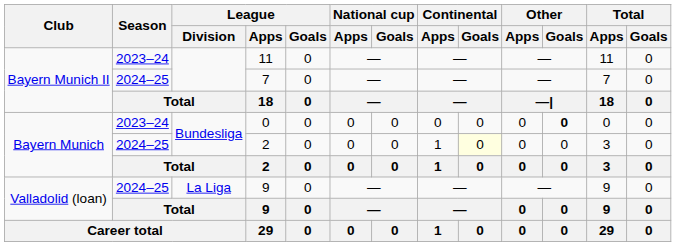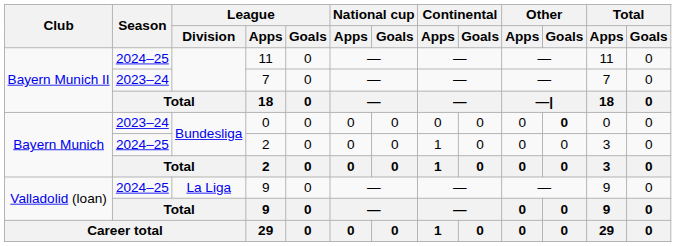(142, 58) 2023–24 -> (142, 58) 2024–25
(142, 79) 2024–25 -> (142, 79) 2023–24
(480, 144) lightyellow background -> (480, 144) no background
